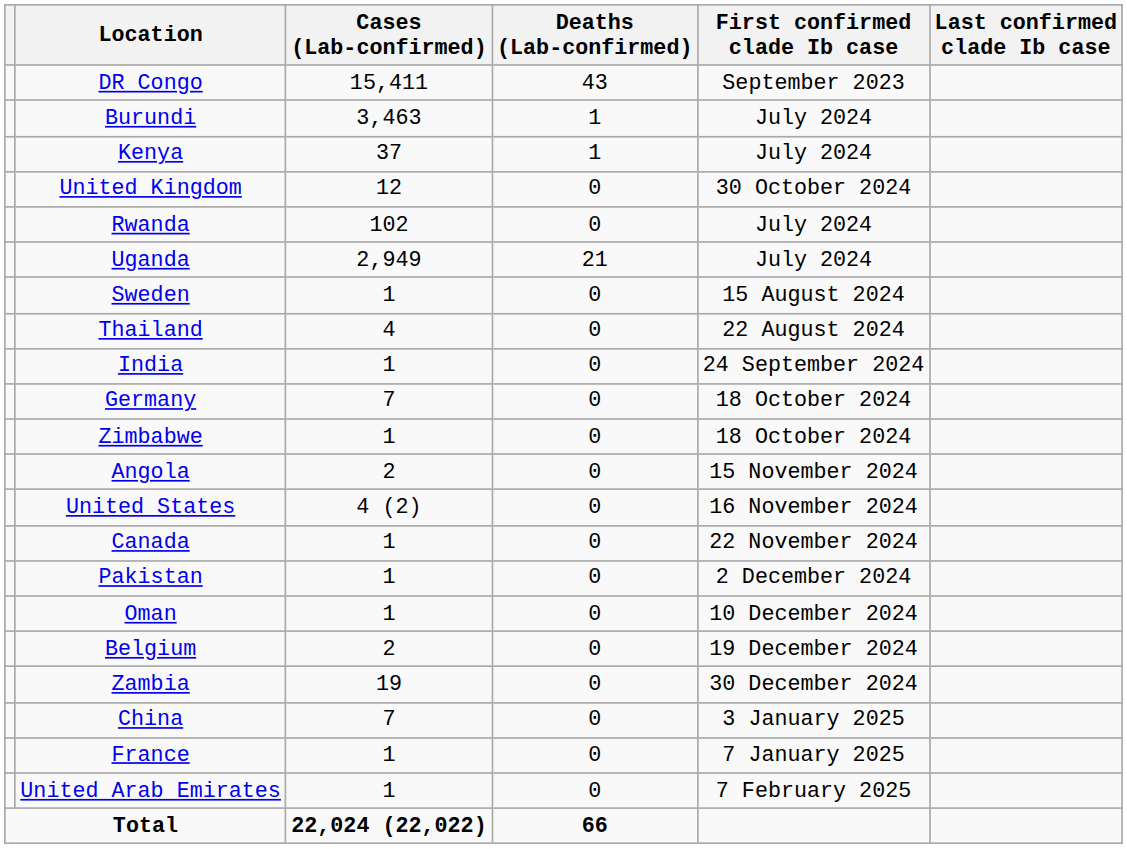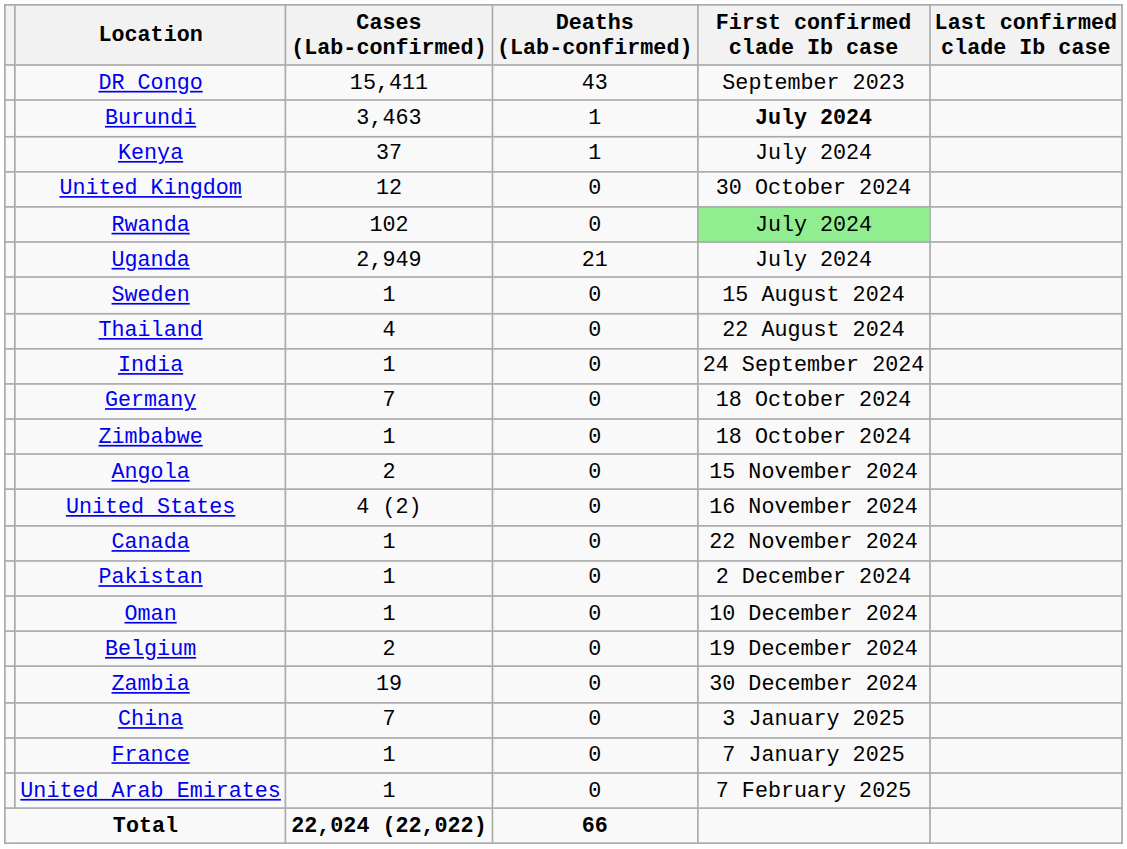(814, 118) normal -> (814, 118) bold
(814, 224) no background -> (814, 224) lightgreen background
